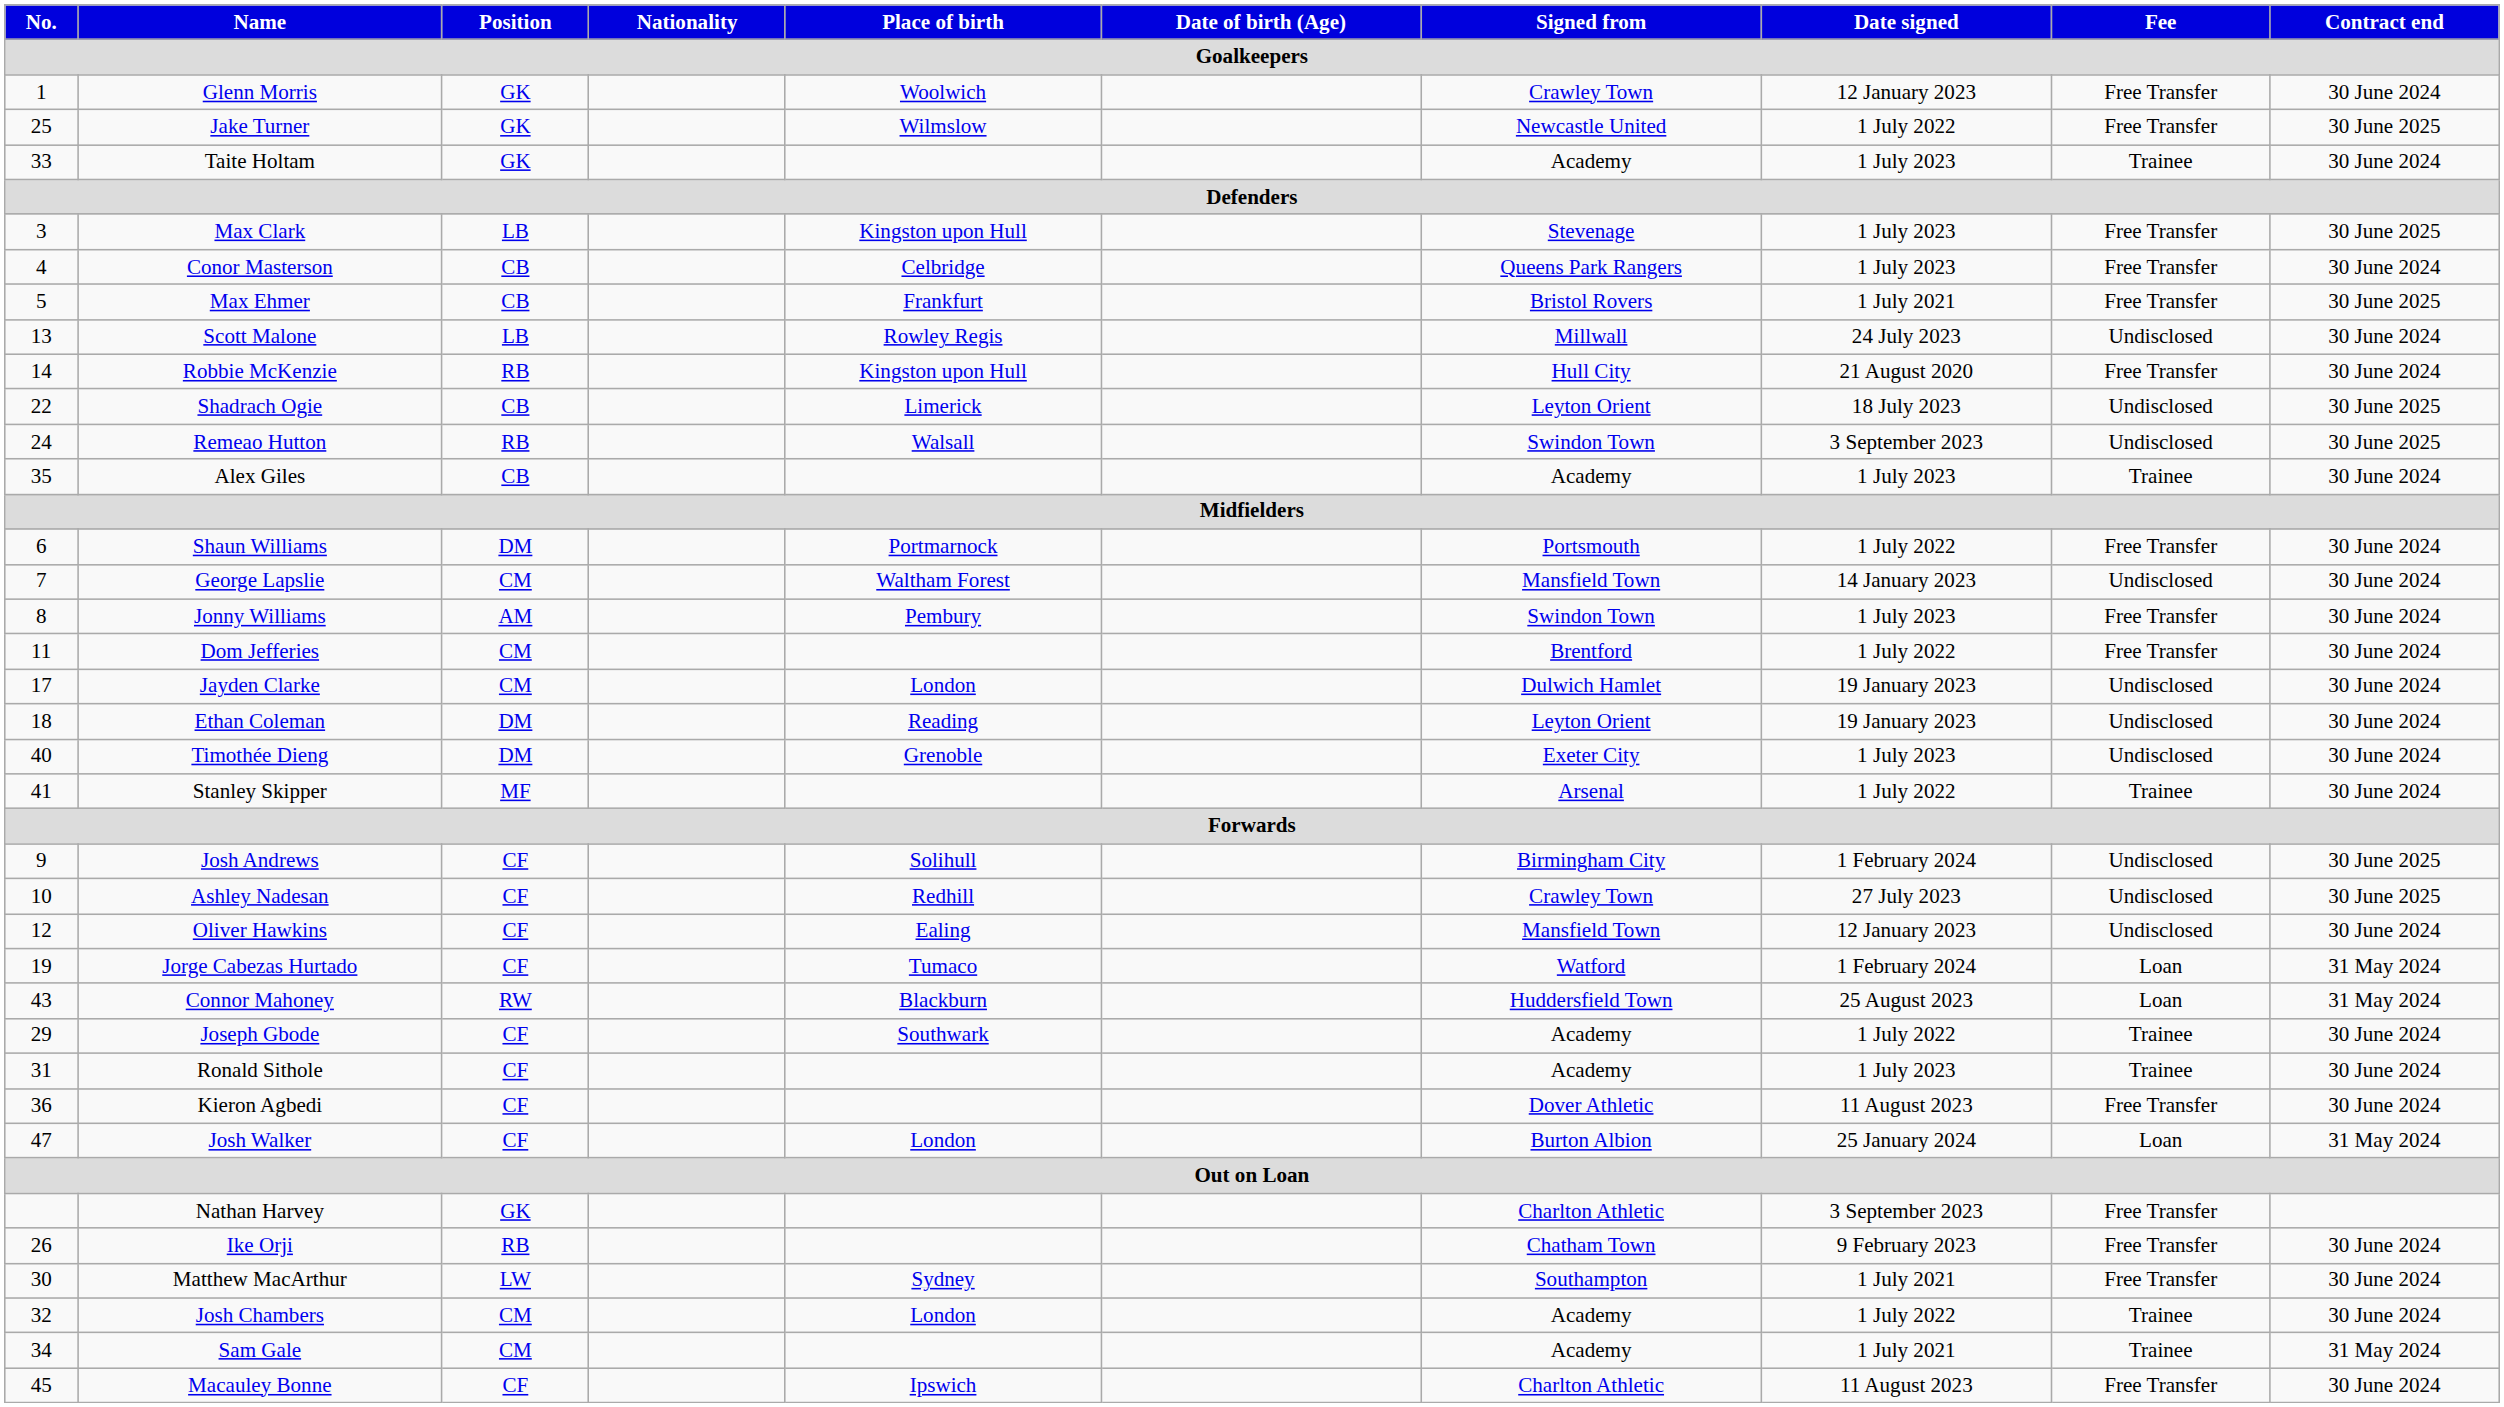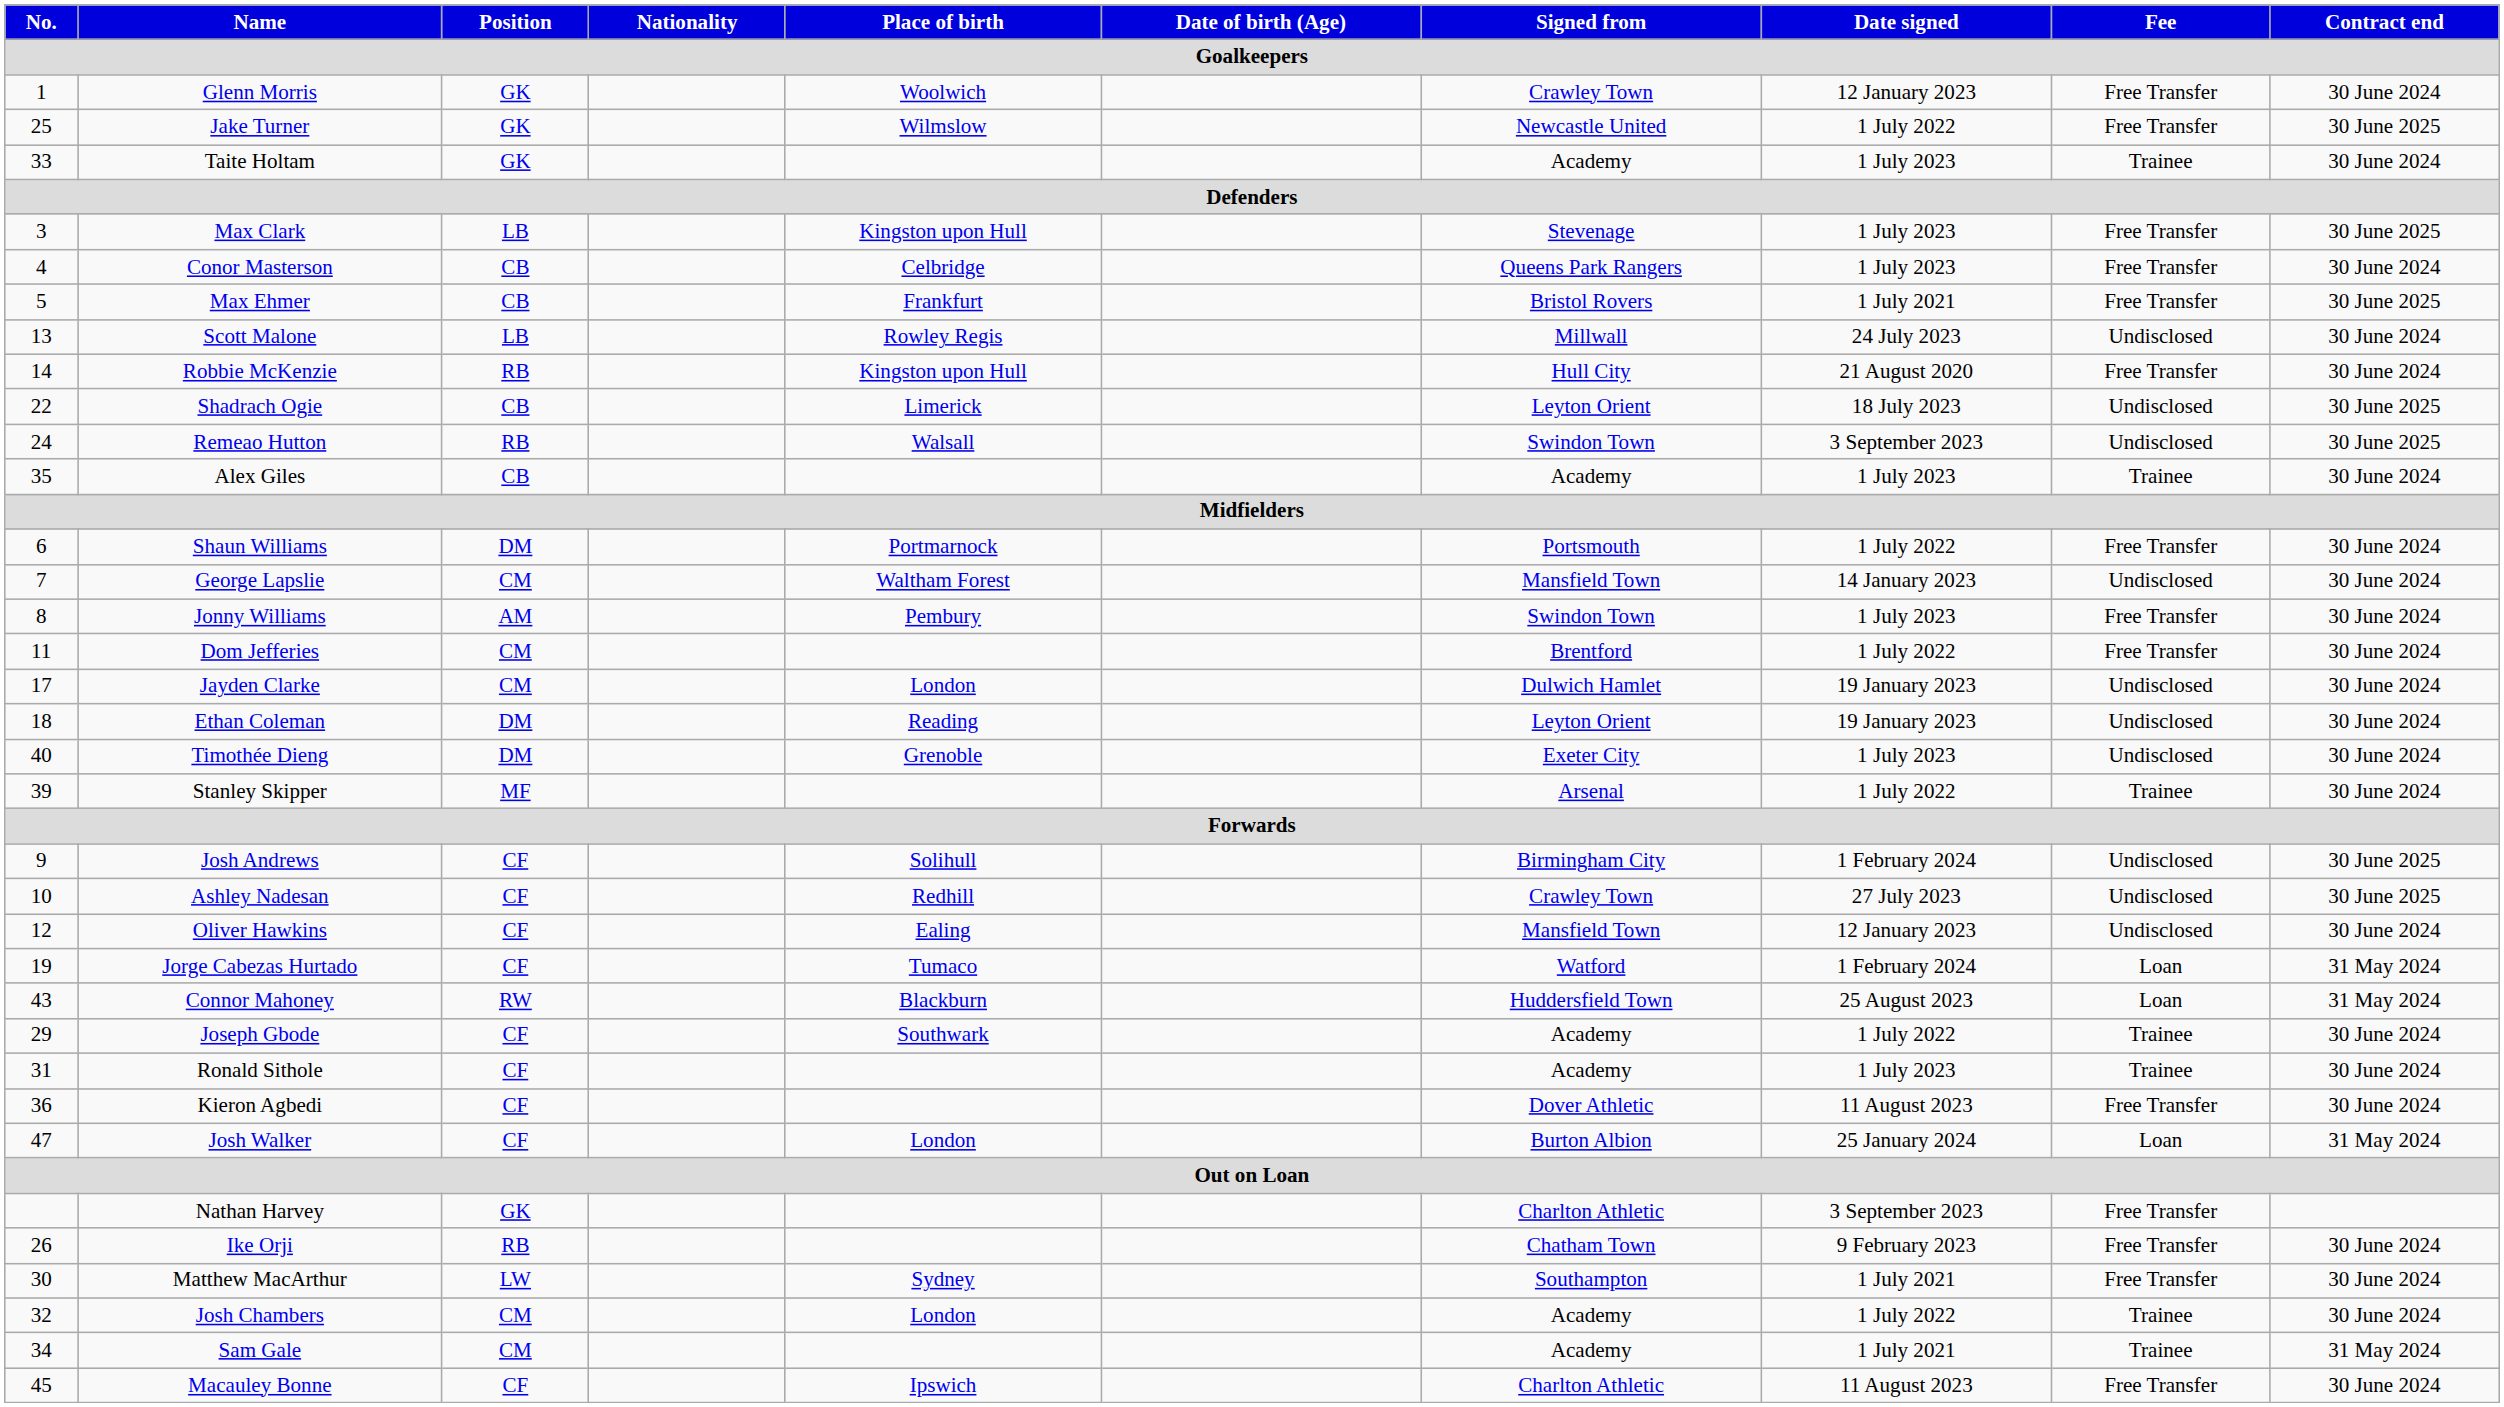(41, 790) 41 -> (41, 790) 39
